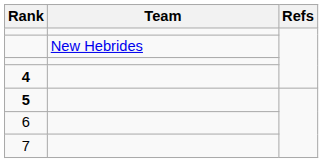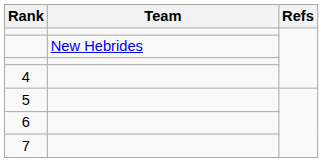(26, 77) bold -> (26, 77) normal
(26, 100) bold -> (26, 100) normal
